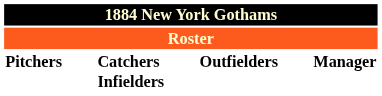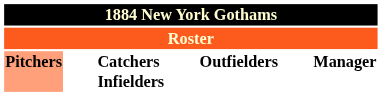(34, 61) no background -> (34, 61) lightsalmon background
